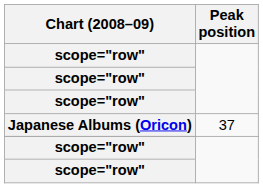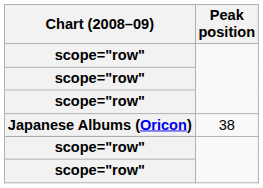(227, 124) 37 -> (227, 124) 38
